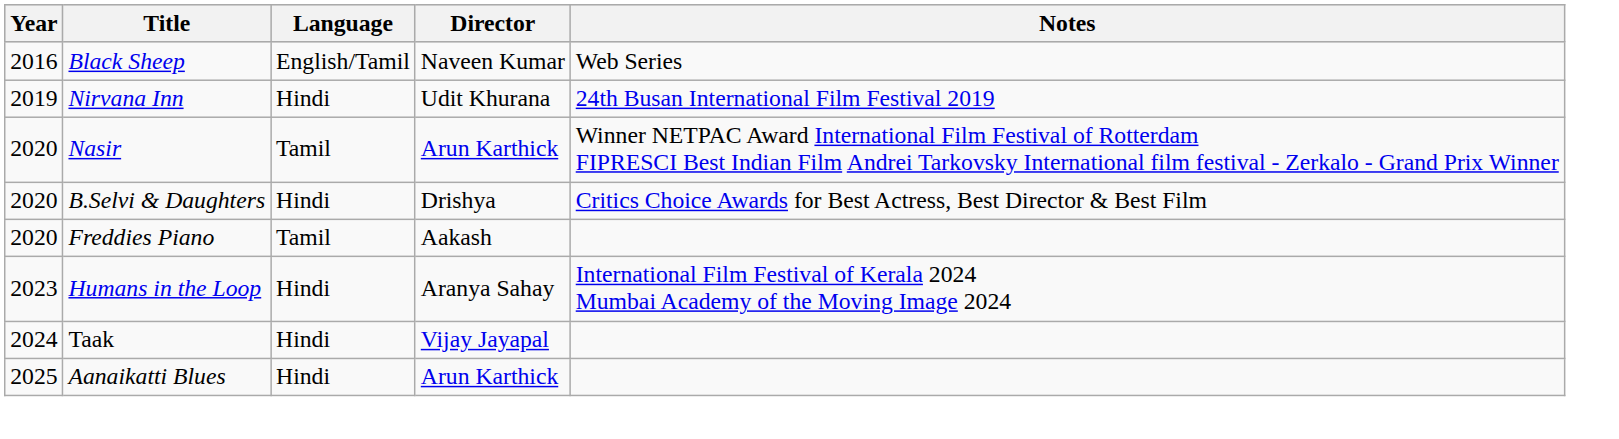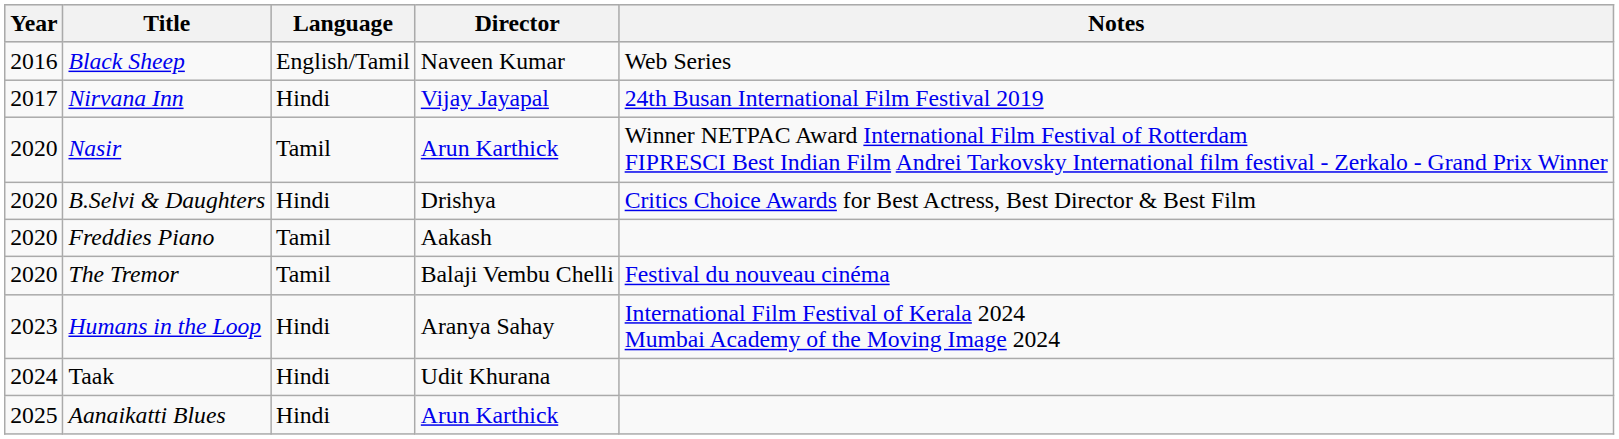(34, 98) 2019 -> (34, 98) 2017
(486, 98) Udit Khurana -> (485, 98) Vijay Jayapal
+ row: (124, 275)
(485, 339) Vijay Jayapal -> (486, 376) Udit Khurana
